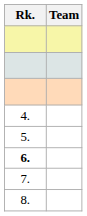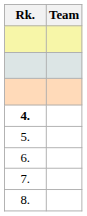(25, 116) normal -> (25, 116) bold
(25, 158) bold -> (25, 158) normal
